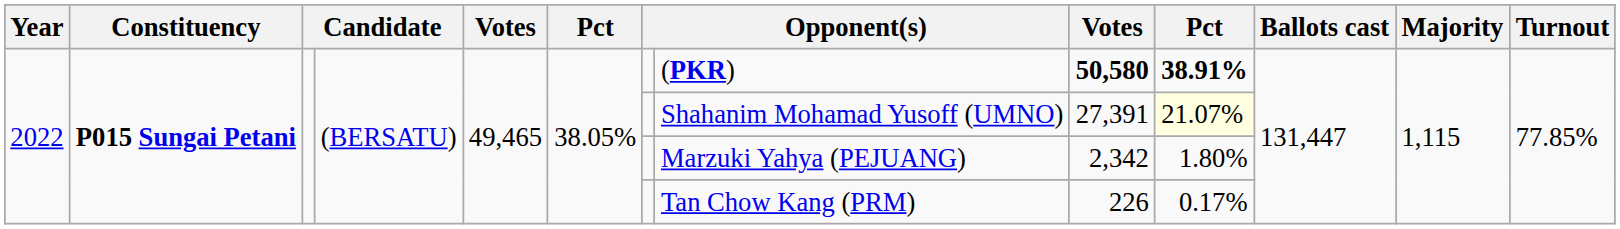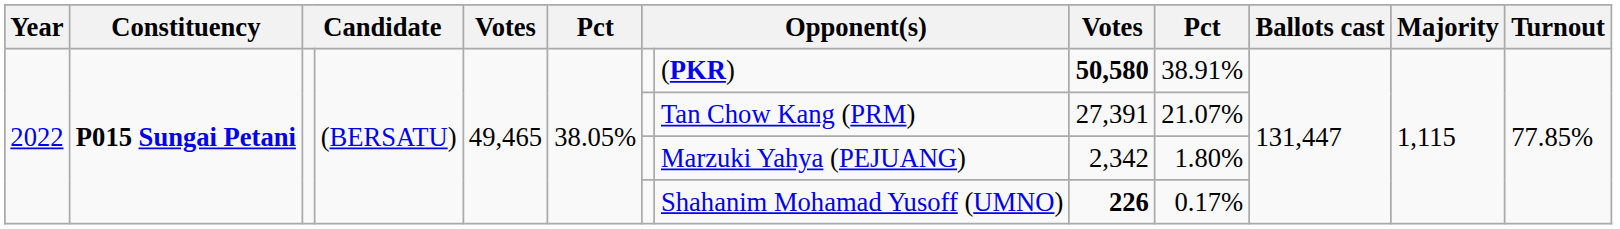(1204, 70) bold -> (1202, 70) normal
(862, 114) Shahanim Mohamad Yusoff (UMNO) -> (788, 114) Tan Chow Kang (PRM)
(1202, 114) lightyellow background -> (1202, 114) no background
(788, 201) Tan Chow Kang (PRM) -> (862, 201) Shahanim Mohamad Yusoff (UMNO)
(1129, 201) normal -> (1129, 201) bold
